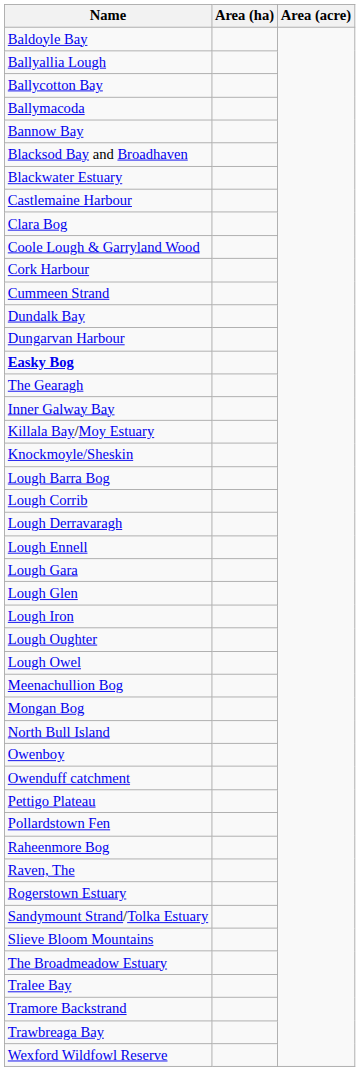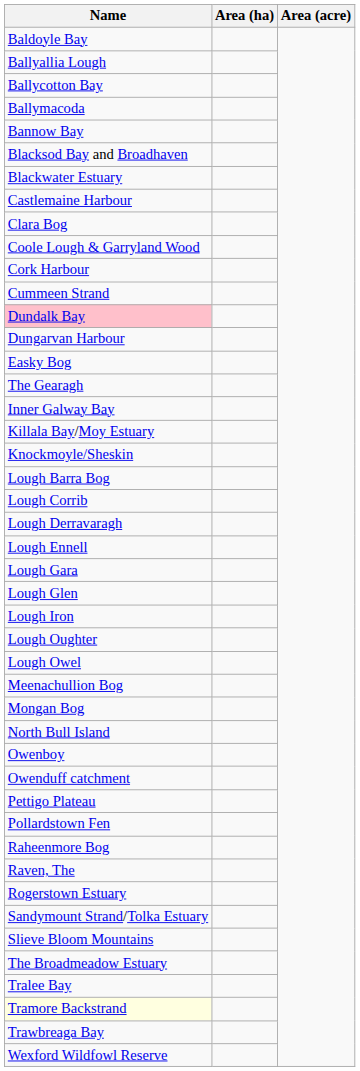(46, 316) no background -> (46, 316) pink background
(41, 362) bold -> (40, 362) normal
(67, 1008) no background -> (67, 1008) lightyellow background
